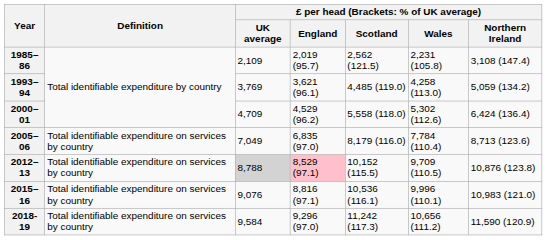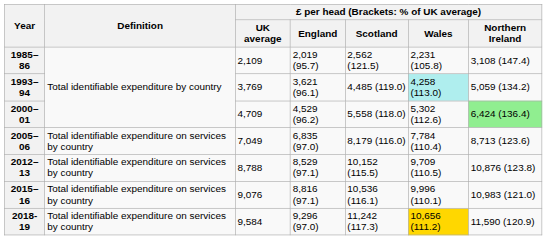(426, 87) no background -> (426, 87) paleturquoise background
(500, 114) no background -> (500, 114) lightgreen background
(250, 168) lightgrey background -> (250, 168) no background
(306, 168) pink background -> (306, 168) no background
(426, 221) no background -> (426, 221) gold background
